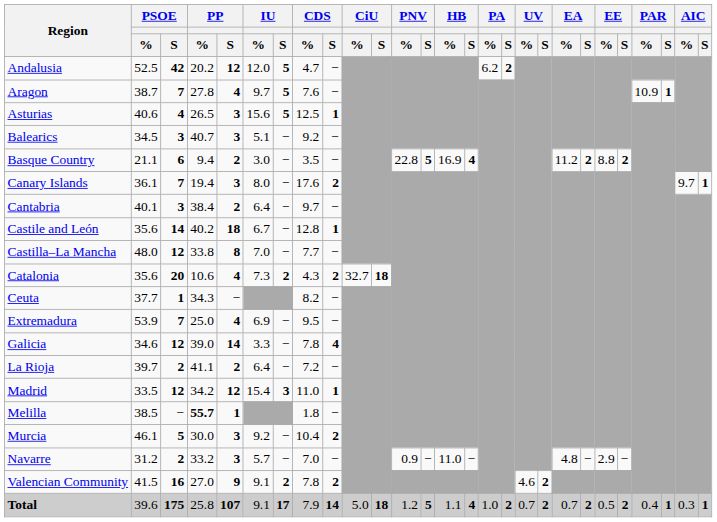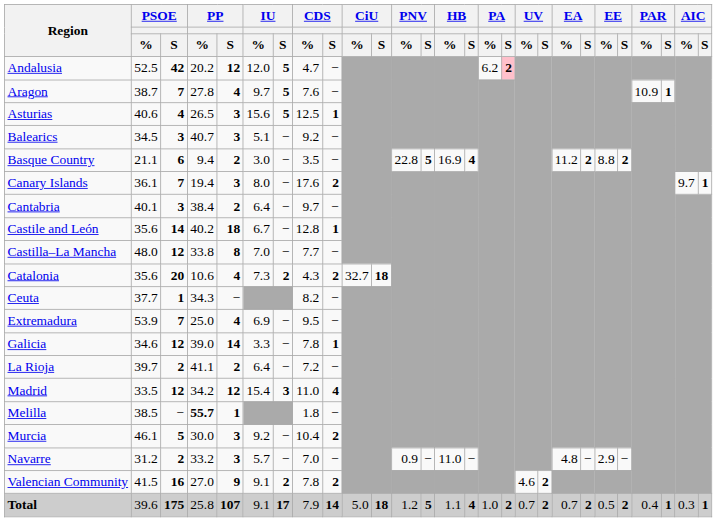(509, 68) no background -> (509, 68) pink background
(336, 344) 4 -> (336, 344) 1
(336, 390) 1 -> (336, 390) 4
